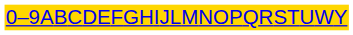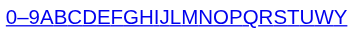(177, 17) gold background -> (177, 17) no background
